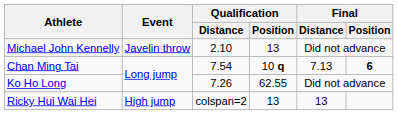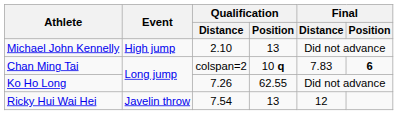(157, 48) Javelin throw -> (150, 48) High jump
(221, 66) 7.54 -> (221, 66) colspan=2
(321, 66) 7.13 -> (321, 66) 7.83
(150, 101) High jump -> (157, 101) Javelin throw
(221, 101) colspan=2 -> (221, 101) 7.54
(321, 101) 13 -> (321, 101) 12
